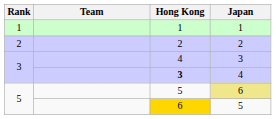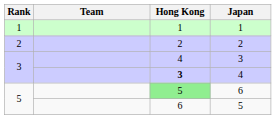(180, 91) no background -> (180, 91) lightgreen background
(240, 91) khaki background -> (240, 91) no background
(180, 106) gold background -> (180, 106) no background
